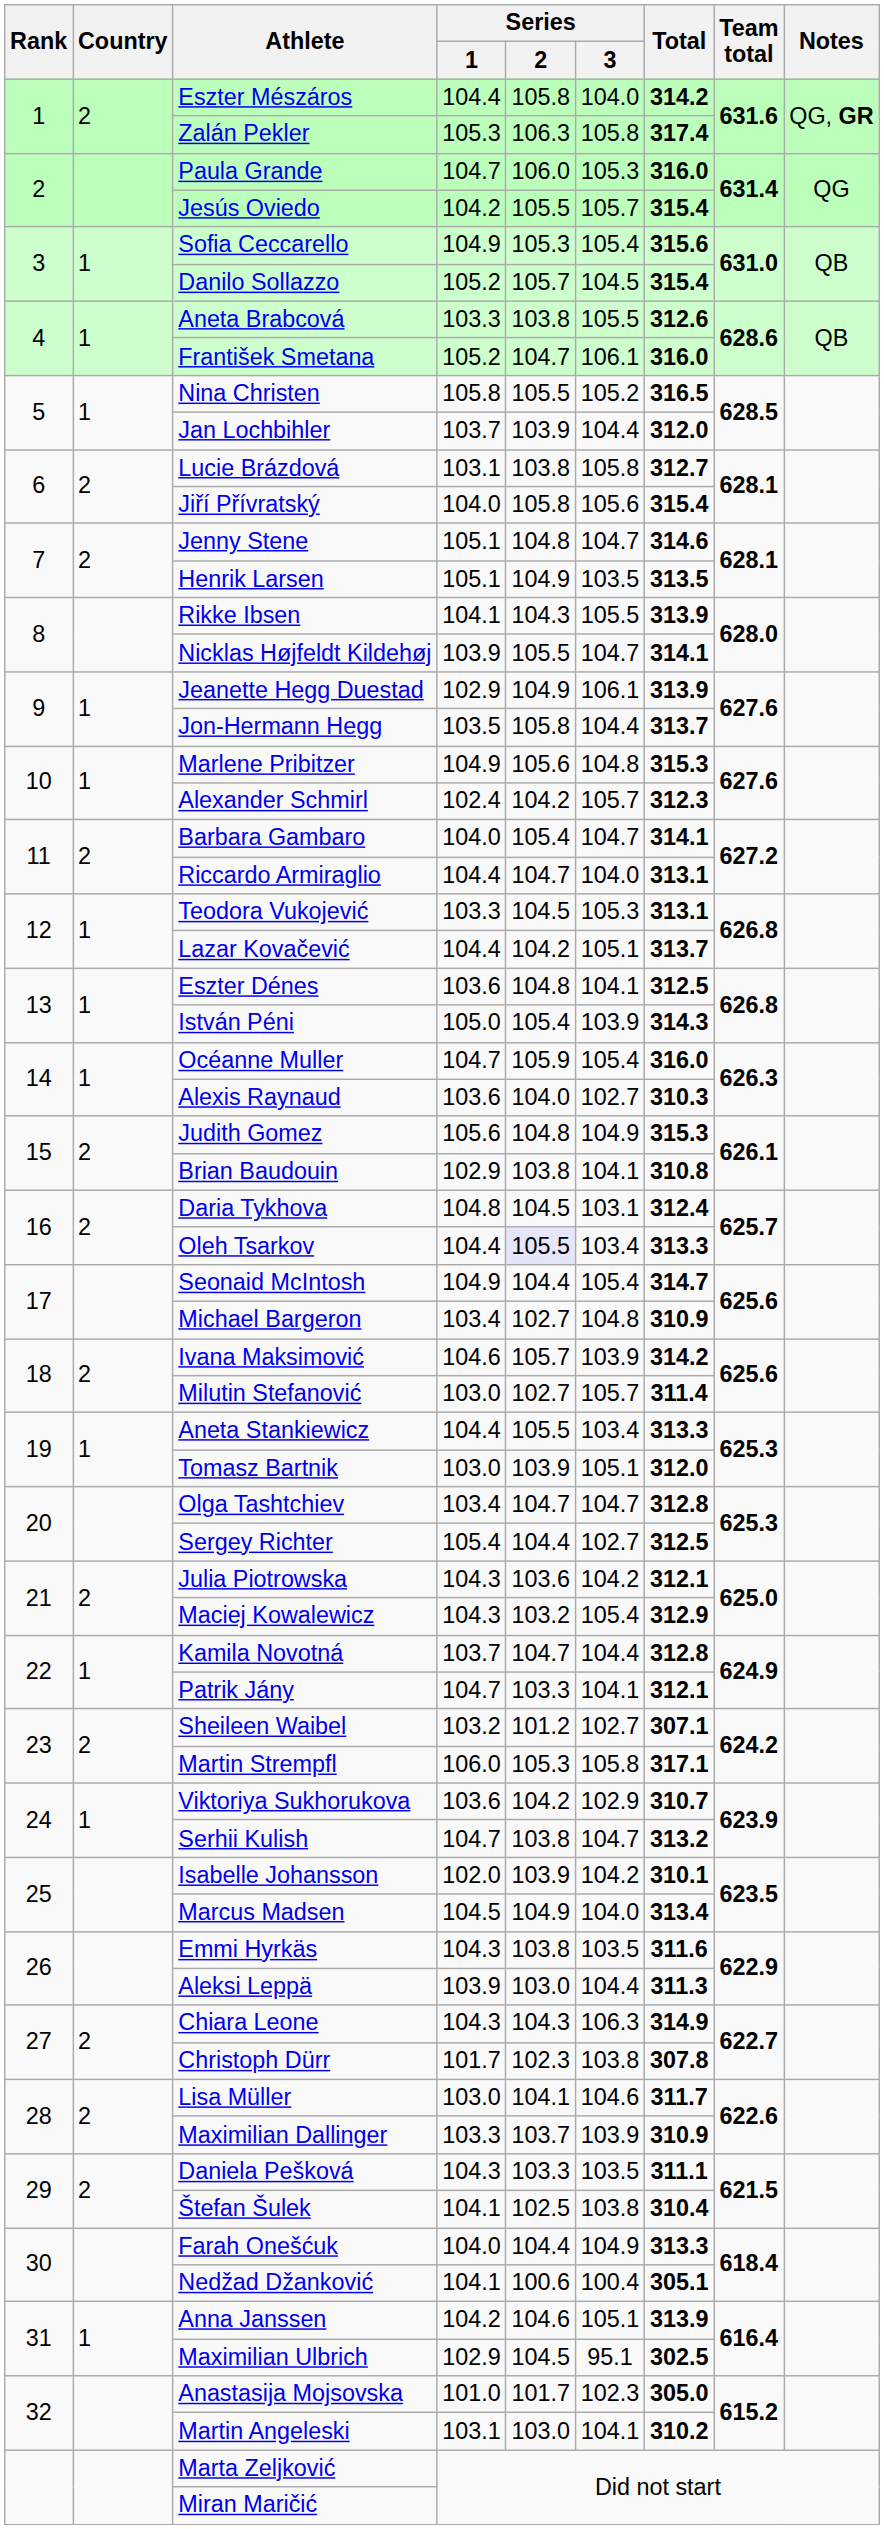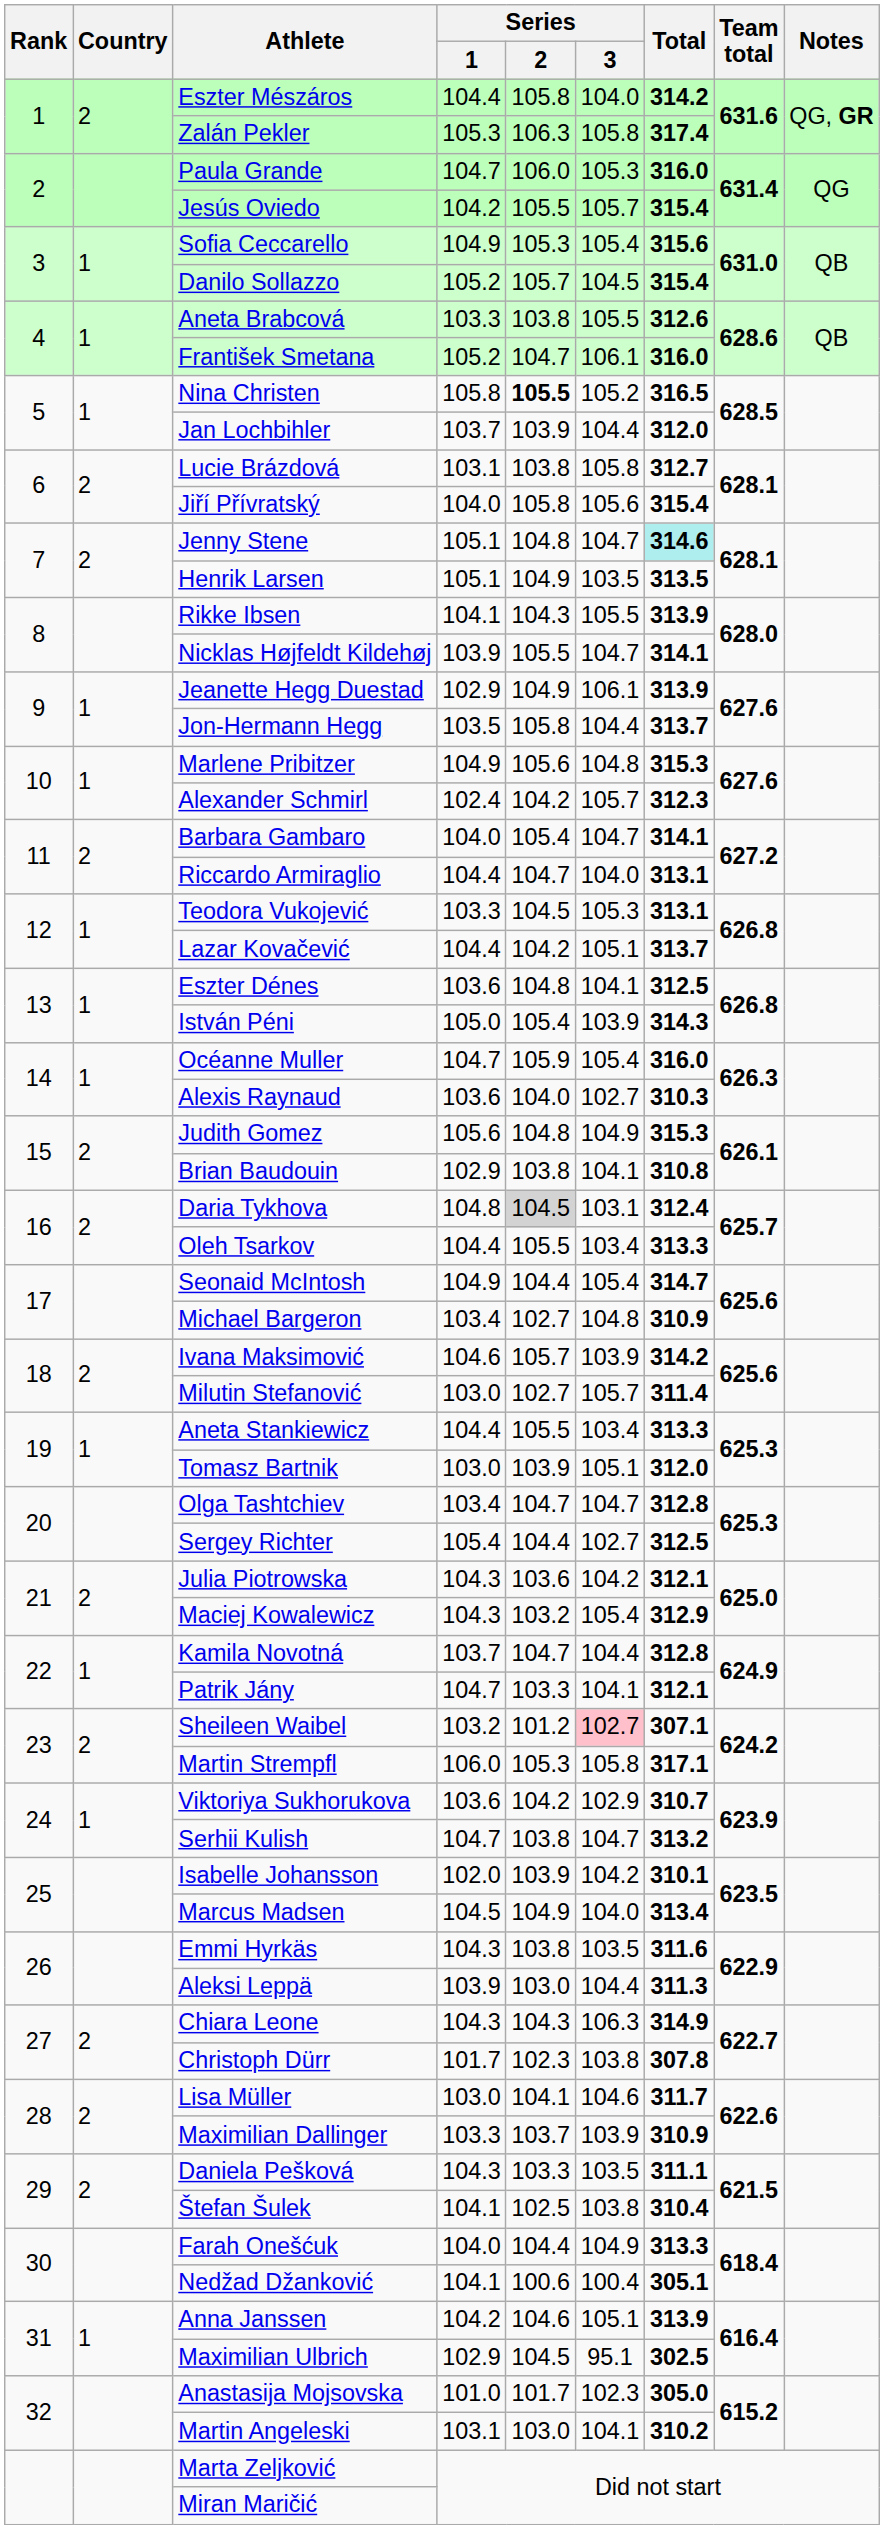(541, 393) normal -> (541, 393) bold
(679, 541) no background -> (679, 541) paleturquoise background
(541, 1208) no background -> (541, 1208) lightgrey background
(541, 1245) lavender background -> (541, 1245) no background
(610, 1727) no background -> (610, 1727) pink background
